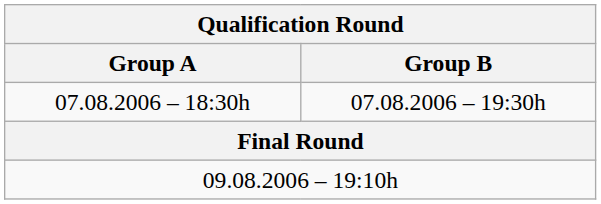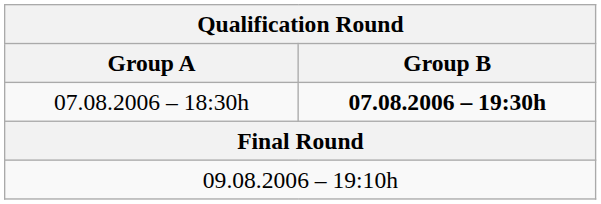(448, 101) normal -> (447, 101) bold
